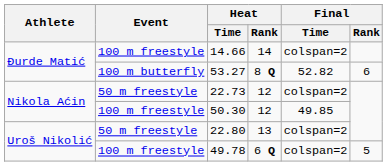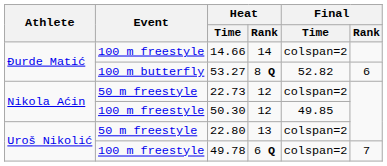(366, 151) 5 -> (366, 151) 7
